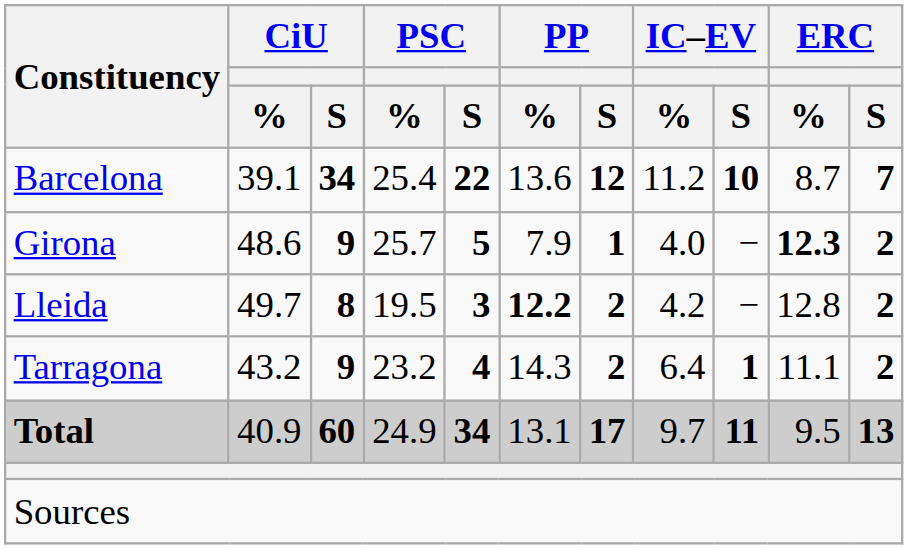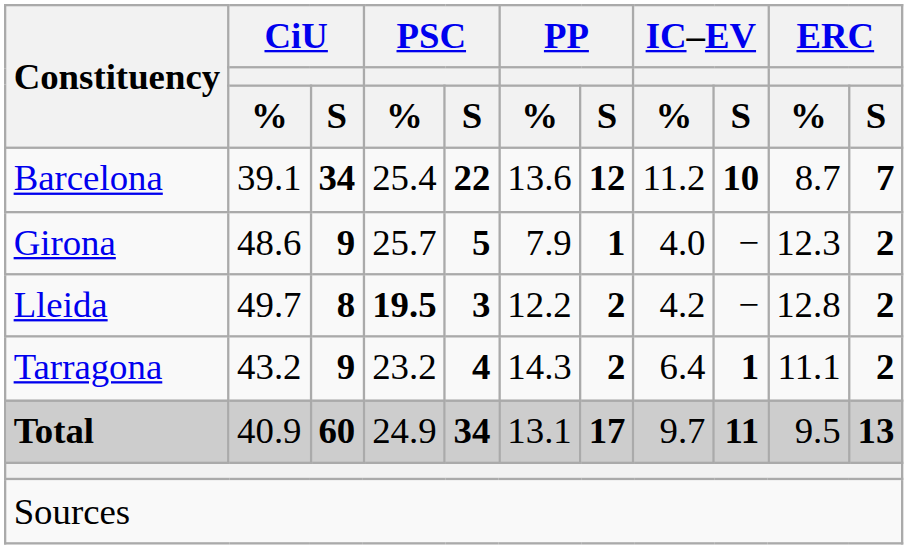(808, 241) bold -> (808, 241) normal
(404, 304) normal -> (404, 304) bold
(540, 304) bold -> (540, 304) normal
